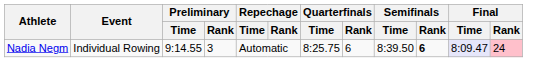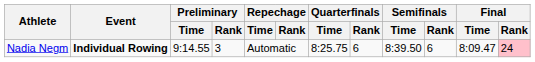(117, 48) normal -> (121, 48) bold
(422, 48) bold -> (430, 48) normal
(469, 48) lavender background -> (477, 48) no background
